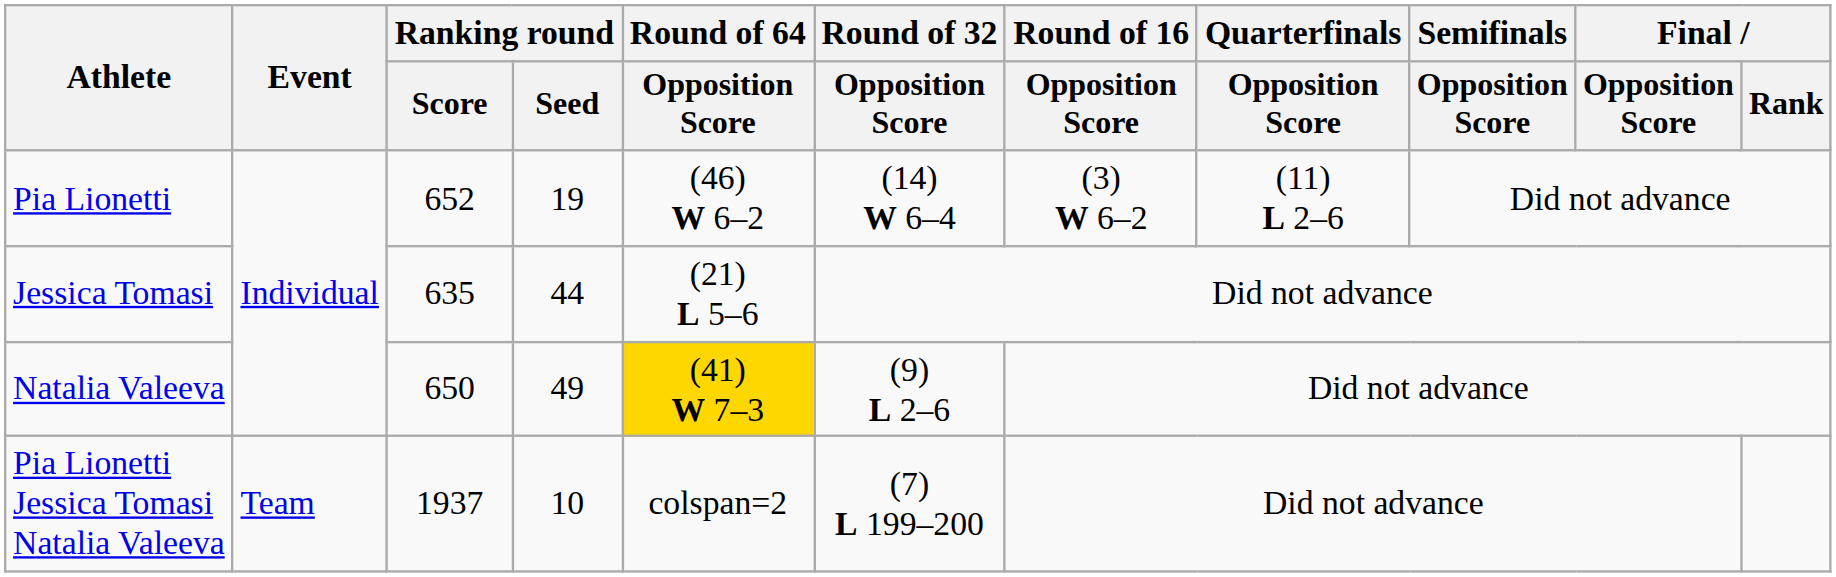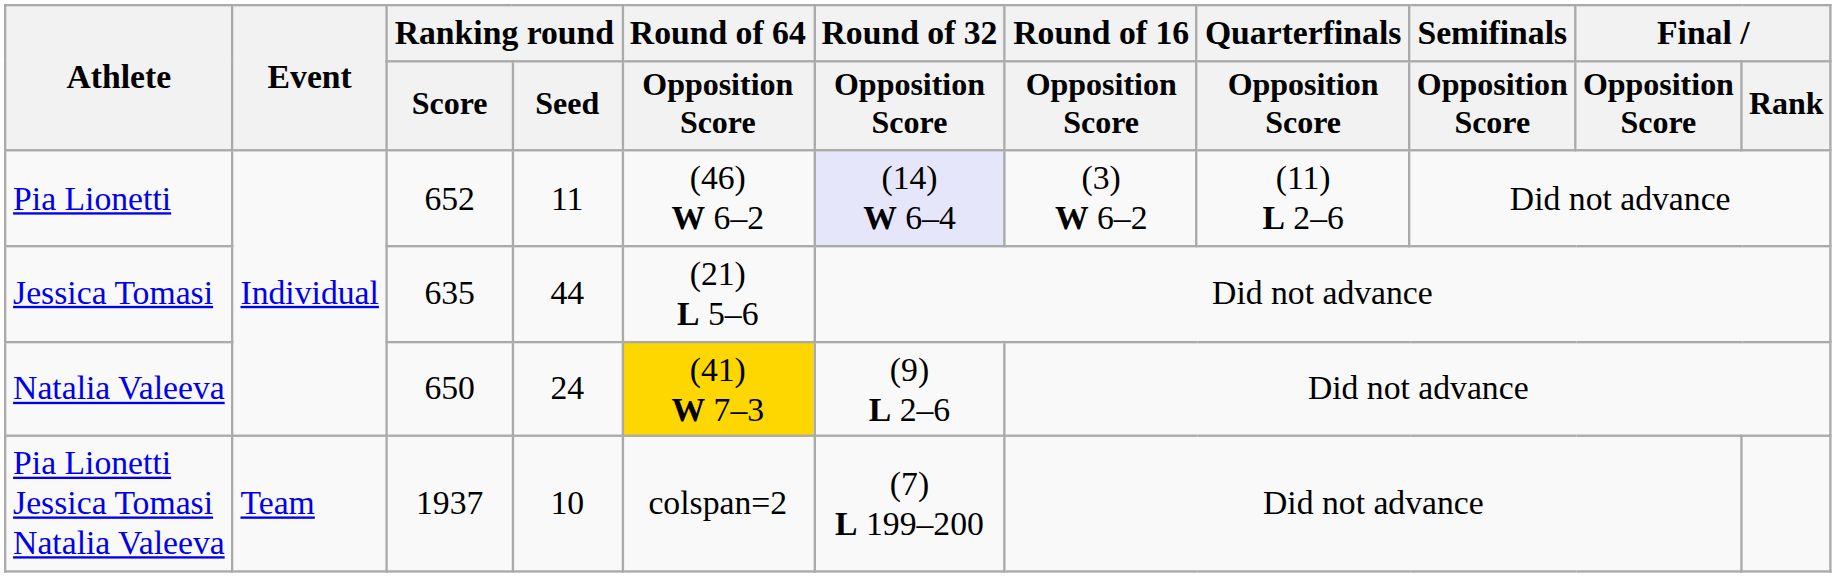(567, 198) 19 -> (567, 198) 11
(909, 198) no background -> (909, 198) lavender background
(567, 388) 49 -> (567, 388) 24
